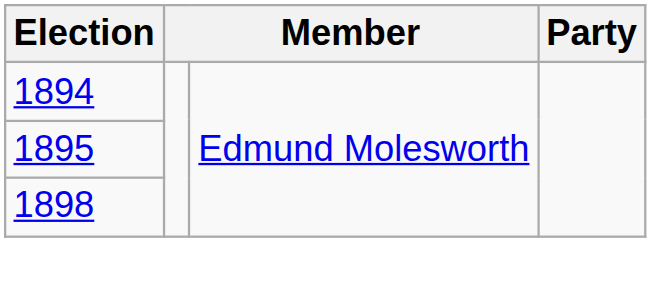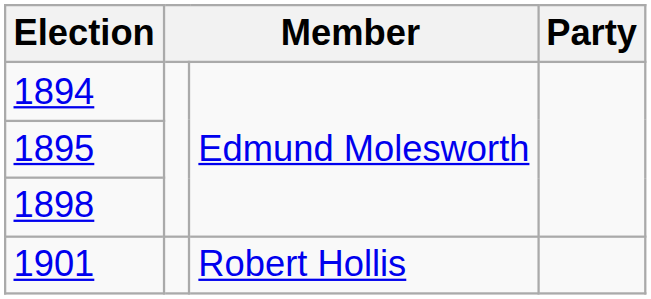+ row: (54, 263)
